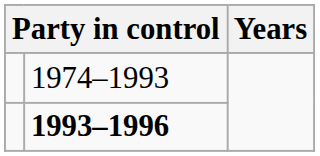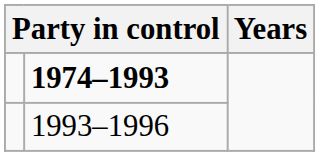(100, 77) normal -> (100, 77) bold
(100, 126) bold -> (100, 126) normal
